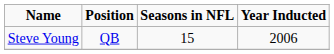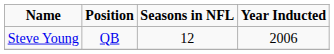(187, 37) 15 -> (187, 37) 12
